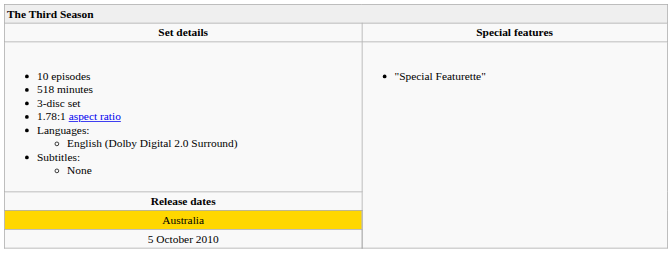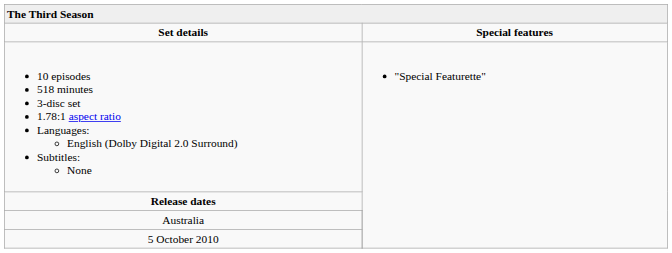(183, 220) gold background -> (183, 220) no background
